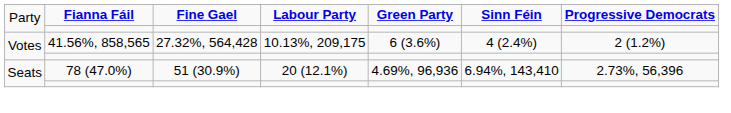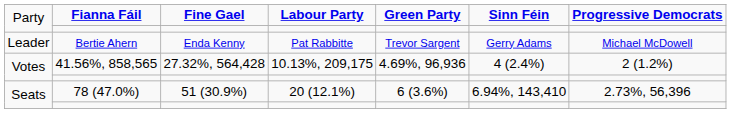+ row: (28, 42)
(415, 42) 6 (3.6%) -> (422, 63) 4.69%, 96,936
(415, 70) 4.69%, 96,936 -> (422, 91) 6 (3.6%)
